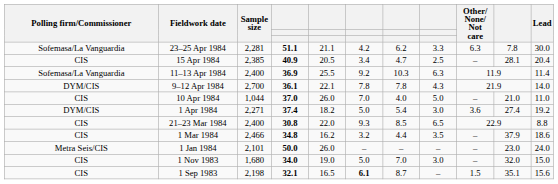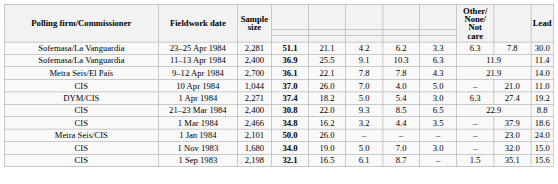- row: (198, 61)
(364, 73) 9.2 -> (364, 61) 9.1
(81, 86) DYM/CIS -> (81, 73) Metra Seis/El País
(475, 111) 3.6 -> (475, 98) 6.3
(364, 173) bold -> (364, 161) normal
